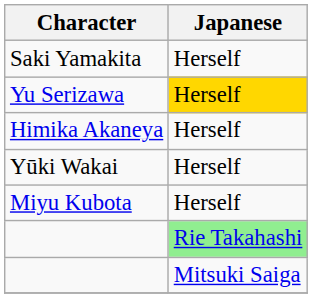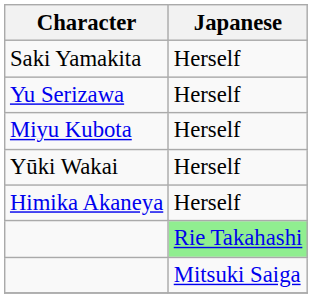(207, 94) gold background -> (207, 94) no background
(87, 130) Himika Akaneya -> (71, 130) Miyu Kubota
(71, 202) Miyu Kubota -> (87, 202) Himika Akaneya
